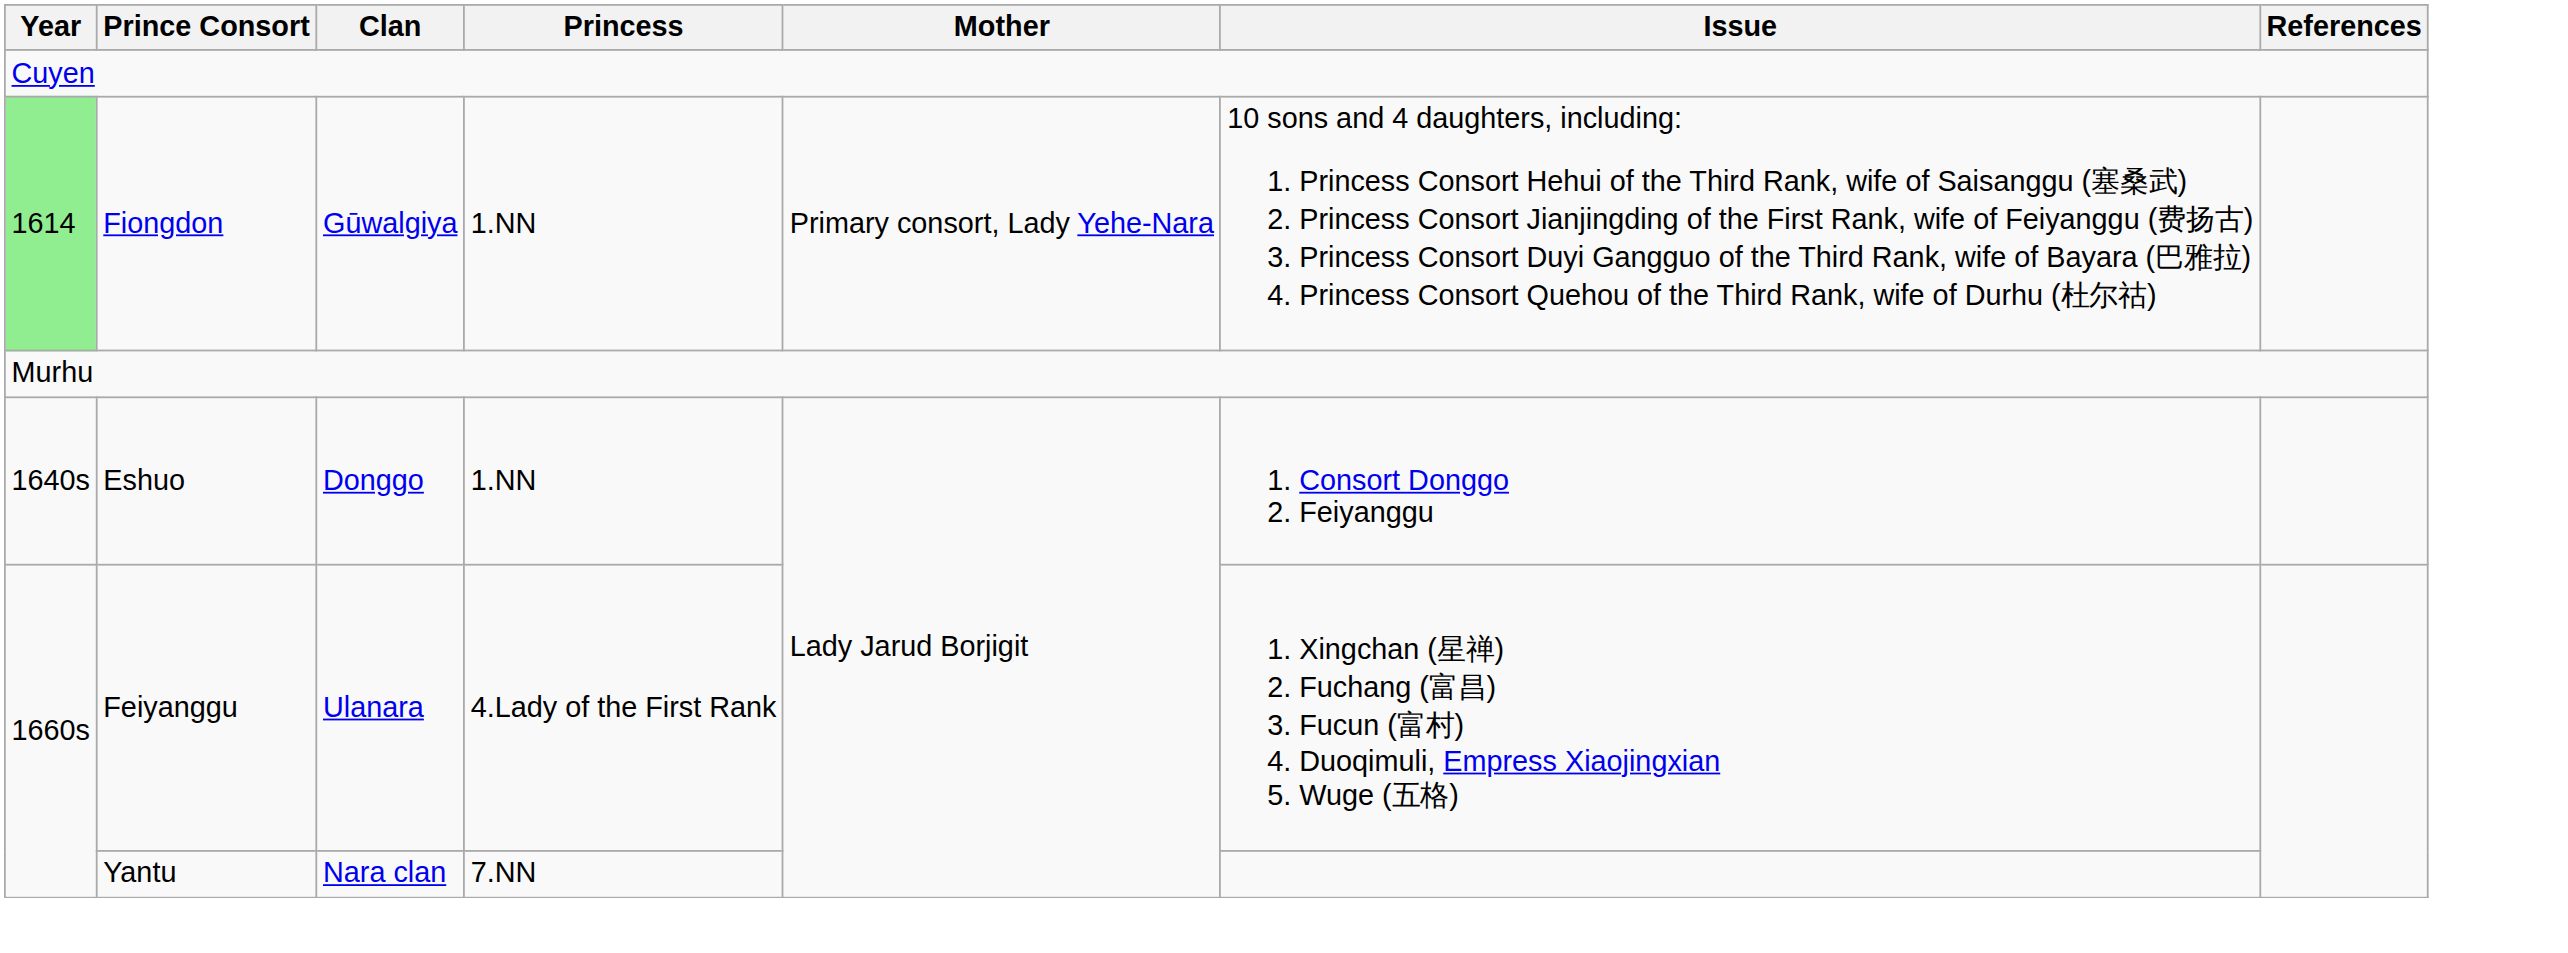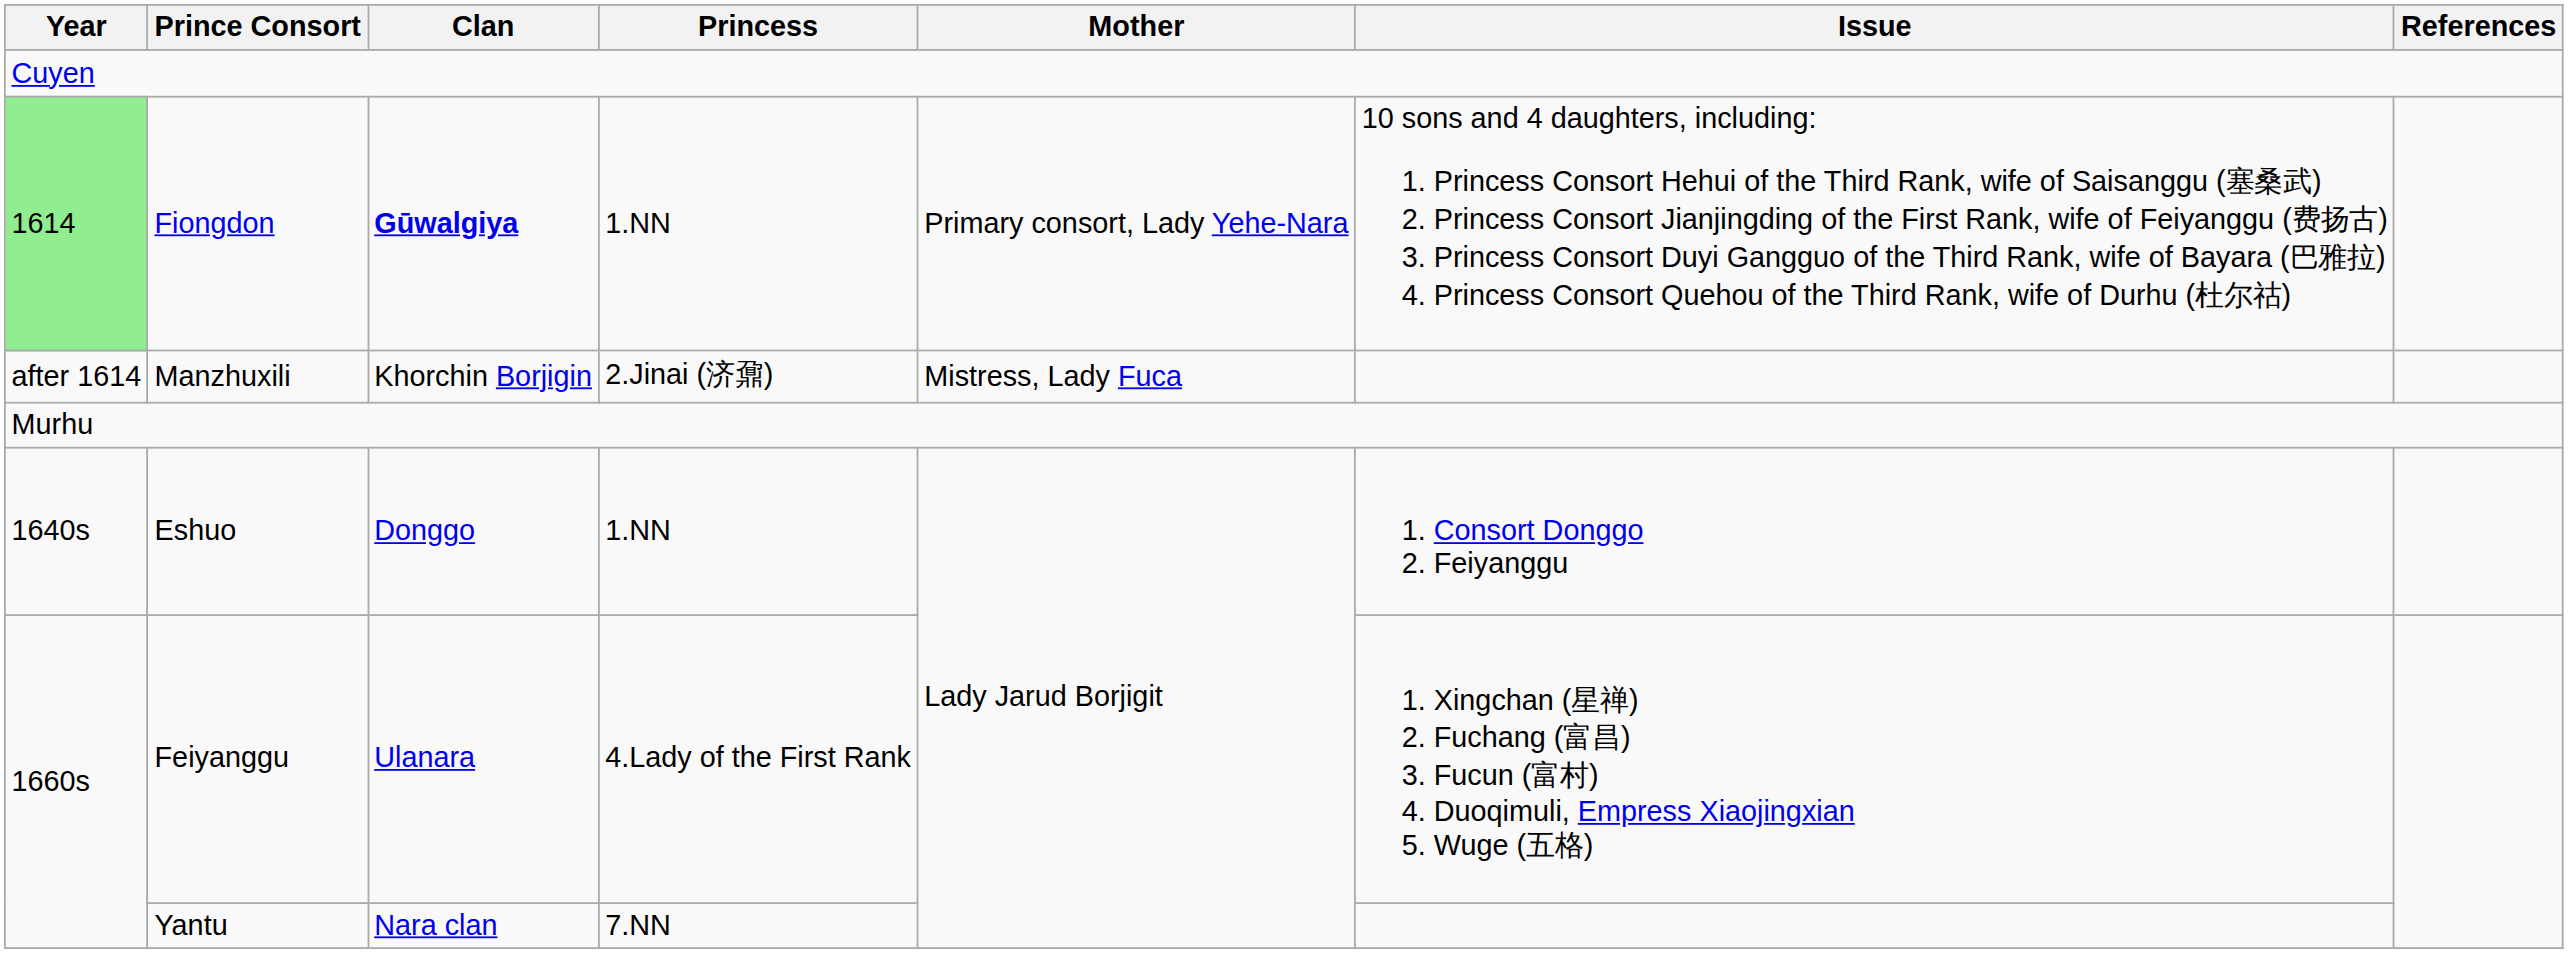(390, 223) normal -> (446, 223) bold
+ row: (223, 375)
